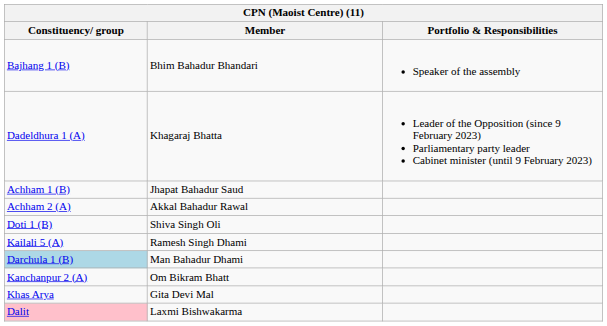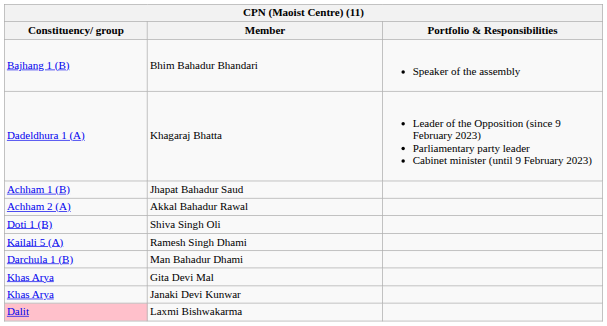(40, 259) lightblue background -> (40, 259) no background
- row: (190, 277)
+ row: (195, 294)
